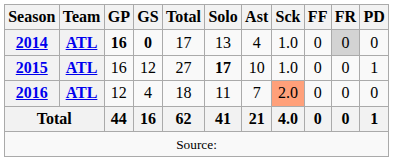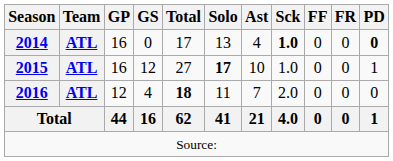(119, 42) bold -> (119, 42) normal
(148, 42) bold -> (148, 42) normal
(288, 42) normal -> (288, 42) bold
(345, 42) lightgrey background -> (345, 42) no background
(374, 42) normal -> (374, 42) bold
(184, 93) normal -> (184, 93) bold
(288, 93) lightsalmon background -> (288, 93) no background
